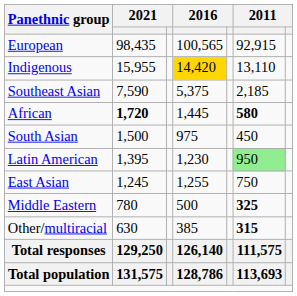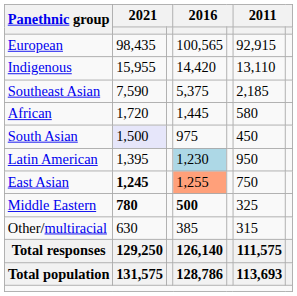(196, 68) gold background -> (196, 68) no background
(132, 113) bold -> (132, 113) normal
(247, 113) bold -> (247, 113) normal
(132, 136) no background -> (132, 136) lavender background
(192, 159) no background -> (192, 159) lightblue background
(247, 159) lightgreen background -> (247, 159) no background
(132, 182) normal -> (132, 182) bold
(192, 182) no background -> (192, 182) lightsalmon background
(127, 205) normal -> (127, 205) bold
(187, 205) normal -> (187, 205) bold
(247, 205) bold -> (247, 205) normal
(247, 228) bold -> (247, 228) normal
